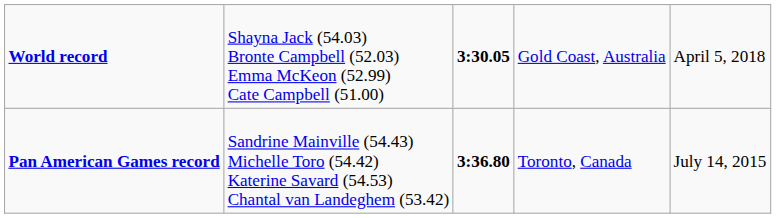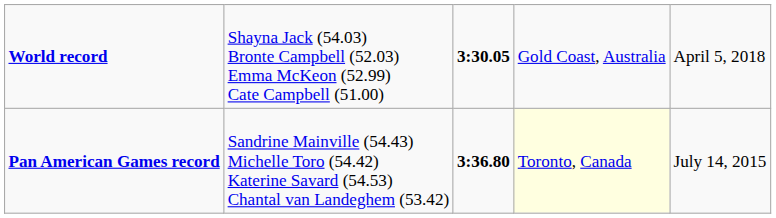(575, 160) no background -> (575, 160) lightyellow background
